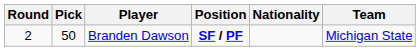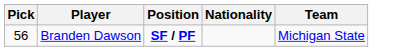- column: (28, 14)
(69, 35) 50 -> (21, 35) 56
